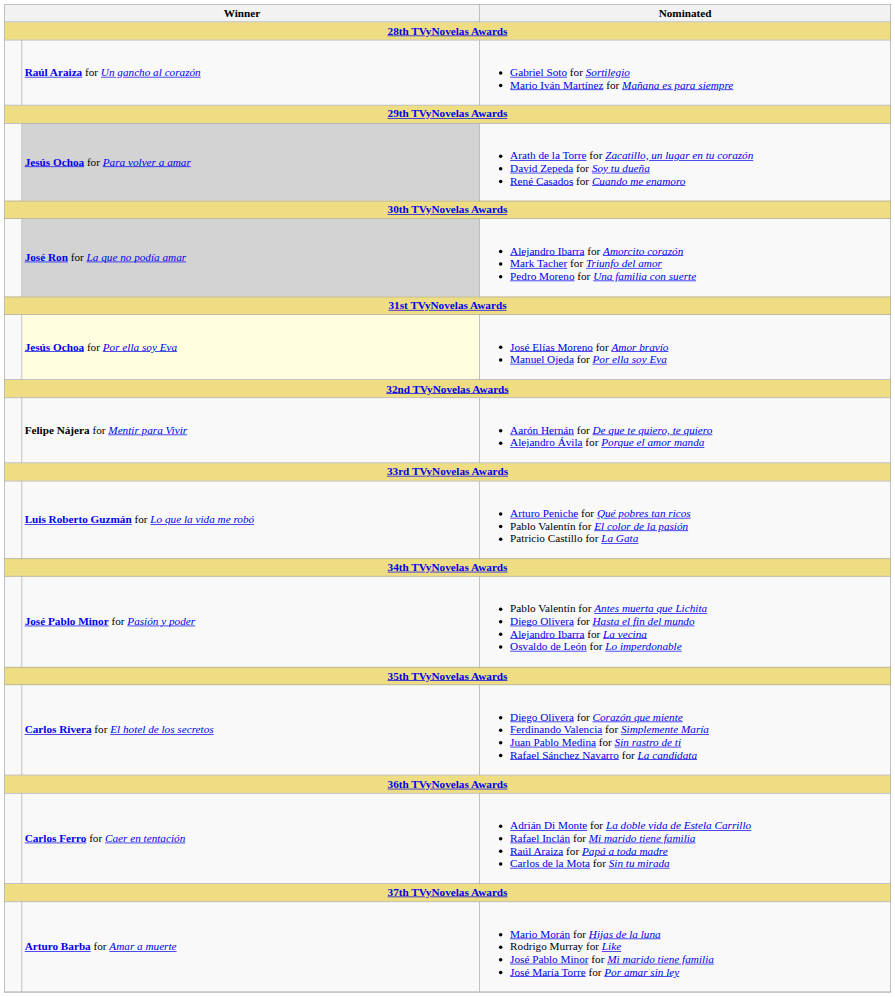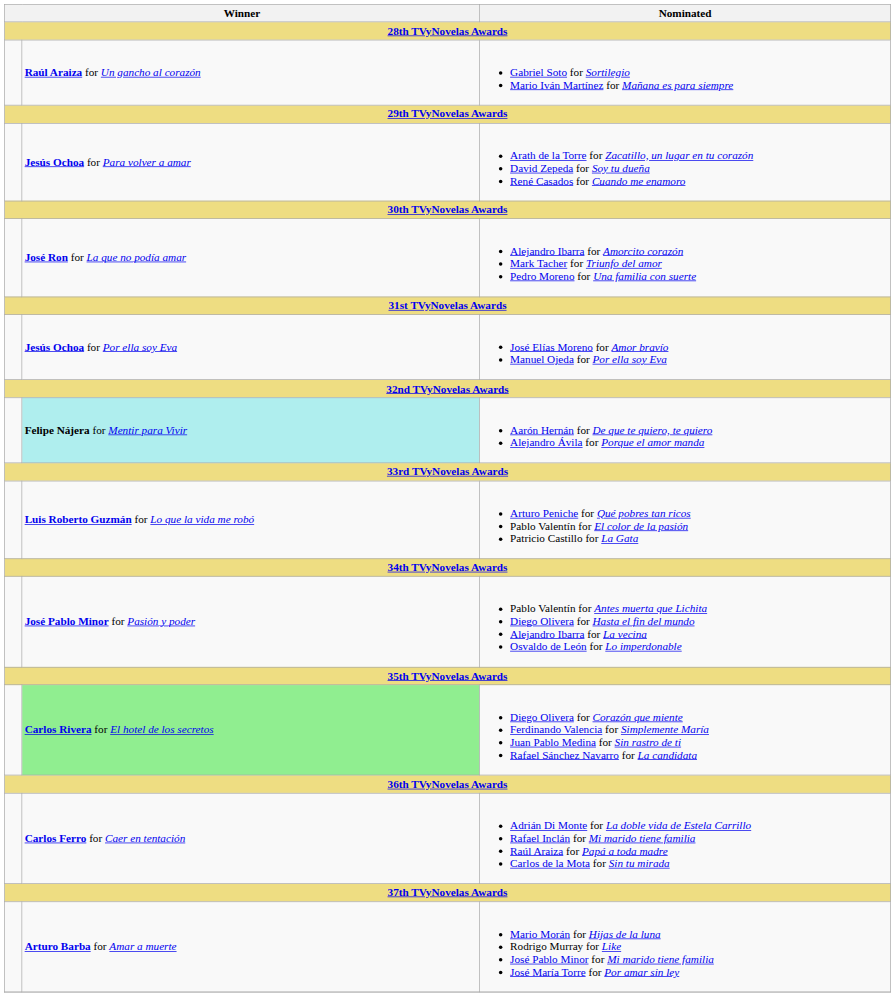(108, 162) lightgrey background -> (108, 162) no background
(105, 257) lightgrey background -> (105, 257) no background
(101, 347) lightyellow background -> (101, 347) no background
(106, 430) no background -> (106, 430) paleturquoise background
(119, 730) no background -> (119, 730) lightgreen background
